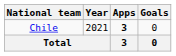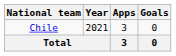(124, 28) bold -> (124, 28) normal
